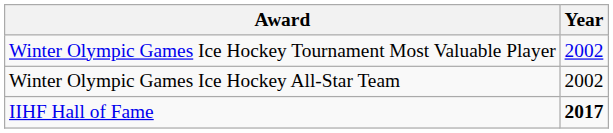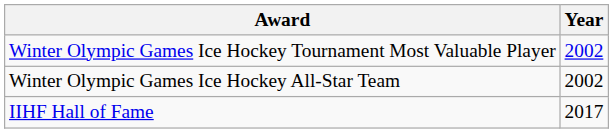(584, 111) bold -> (584, 111) normal
